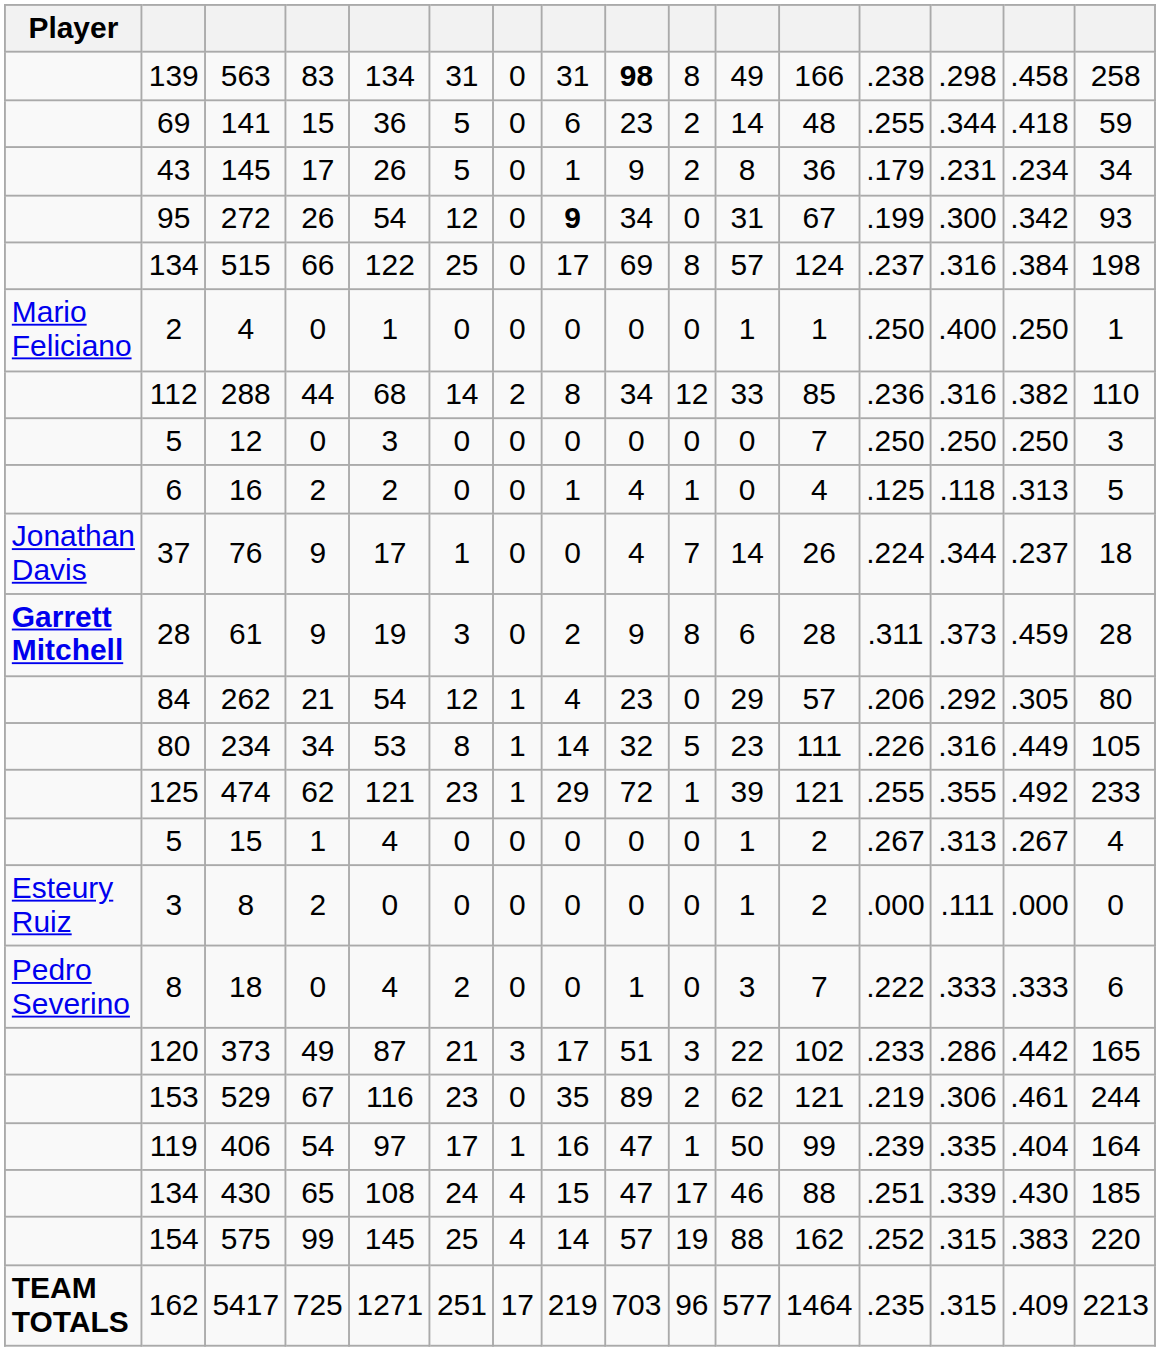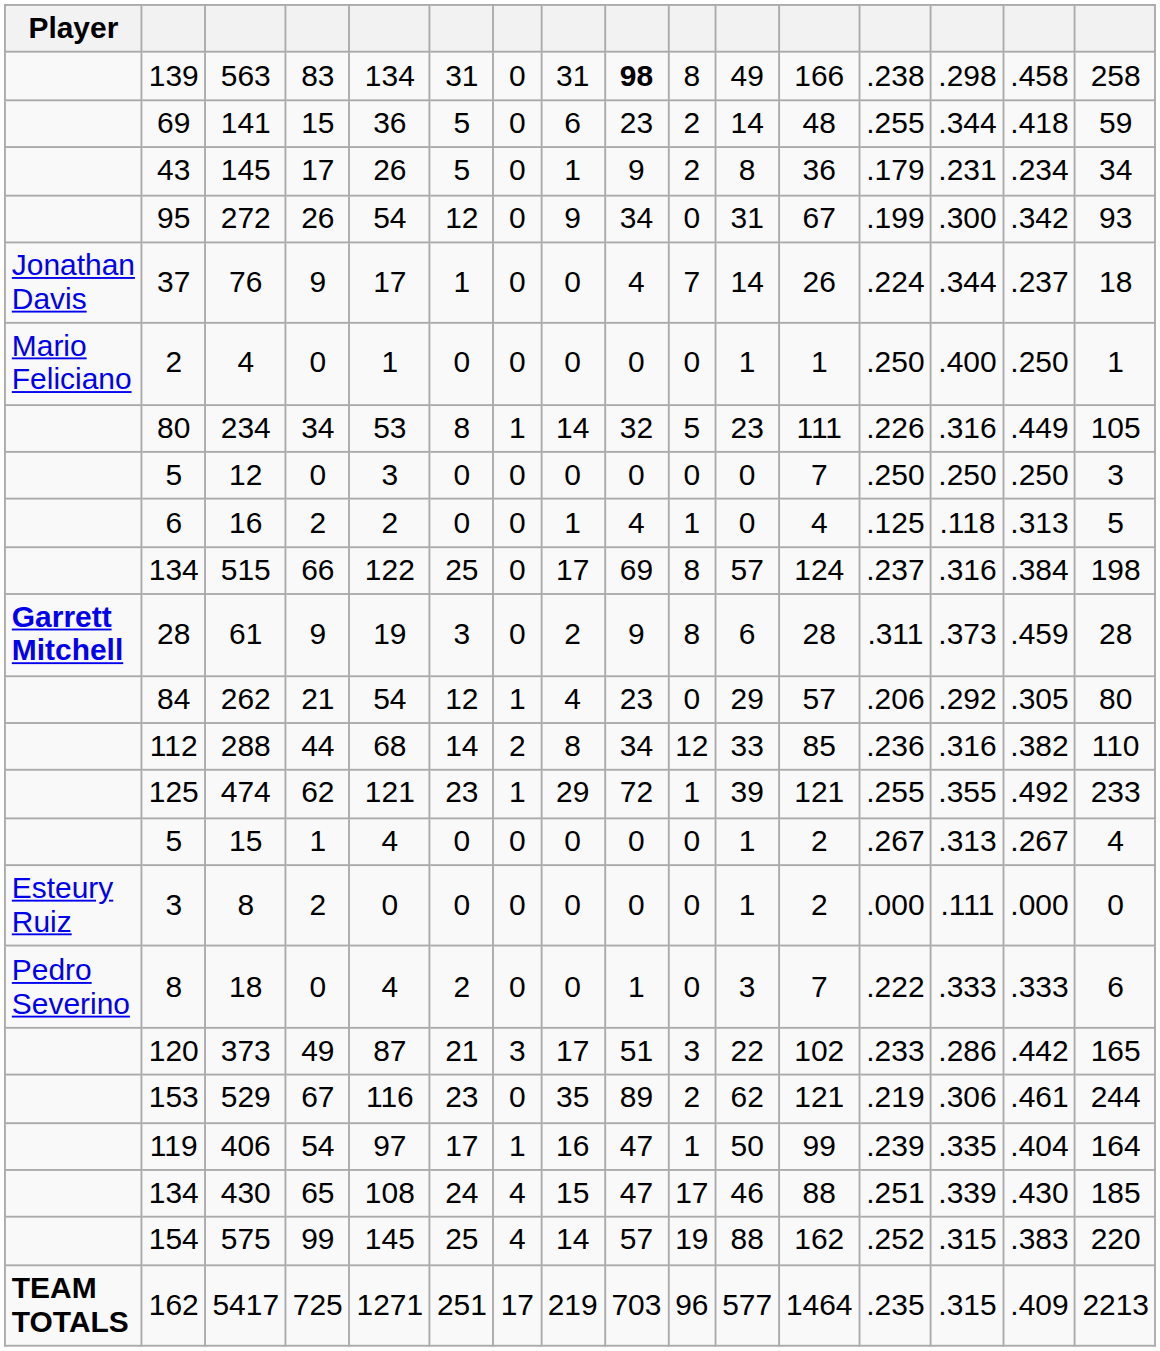(573, 218) bold -> (573, 218) normal
rows swapped: (246, 553) <-> (246, 265)
rows swapped: (246, 746) <-> (246, 394)
